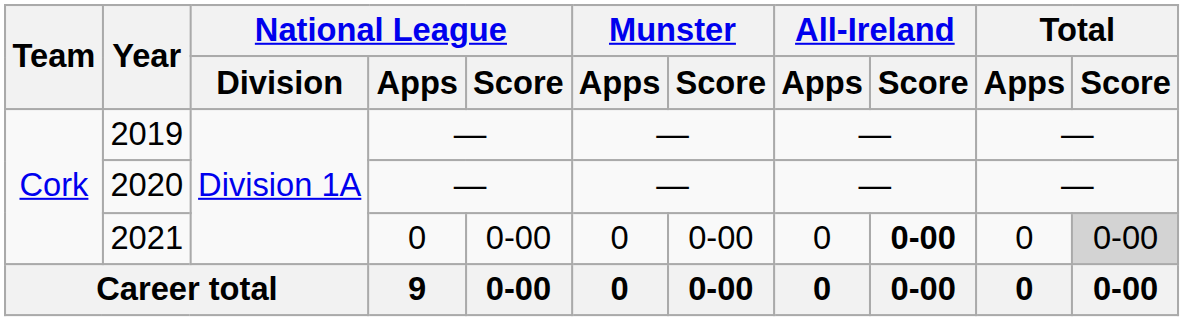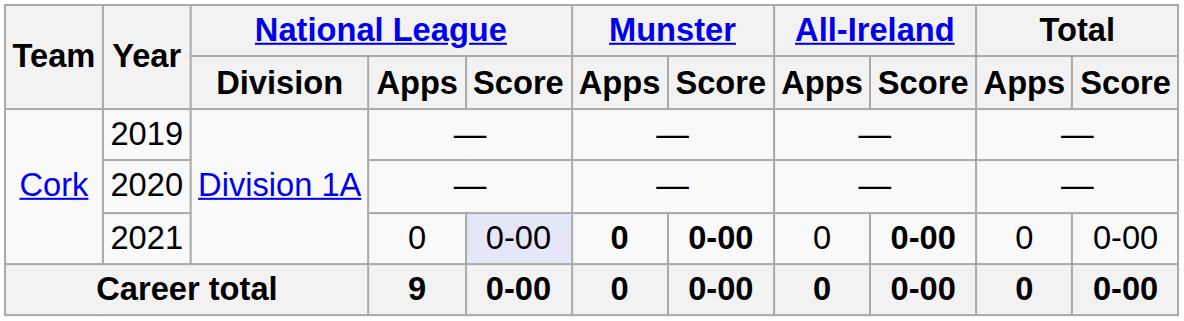(518, 237) no background -> (518, 237) lavender background
(620, 237) normal -> (620, 237) bold
(721, 237) normal -> (721, 237) bold
(1126, 237) lightgrey background -> (1126, 237) no background
